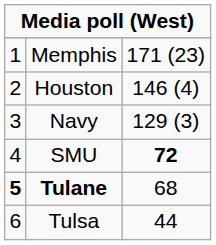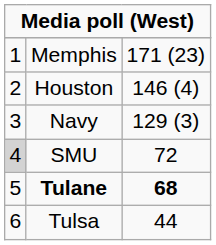(15, 155) no background -> (15, 155) lightgrey background
(166, 155) bold -> (166, 155) normal
(15, 188) bold -> (15, 188) normal
(166, 188) normal -> (166, 188) bold
